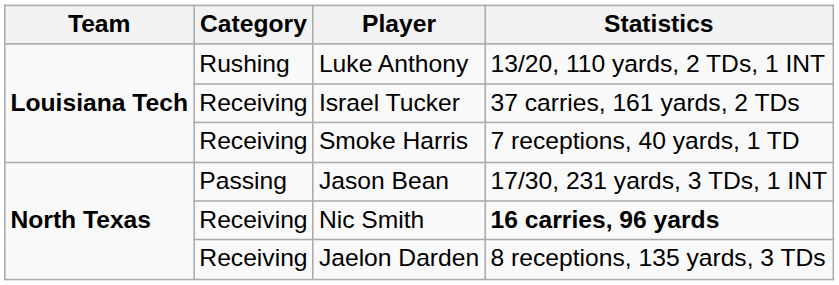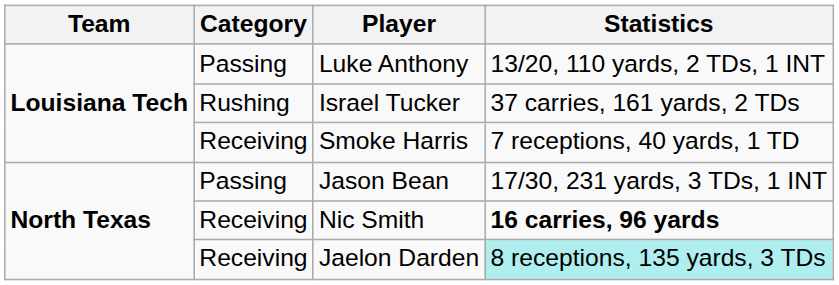(245, 63) Rushing -> (243, 63) Passing
(253, 102) Receiving -> (245, 102) Rushing
(658, 259) no background -> (658, 259) paleturquoise background
